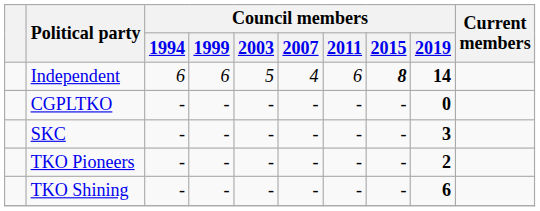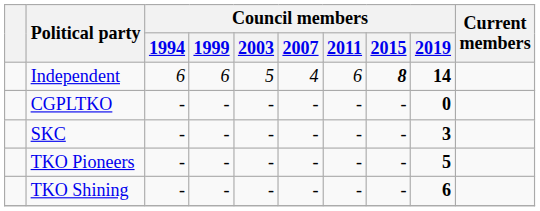(447, 162) 2 -> (447, 162) 5
